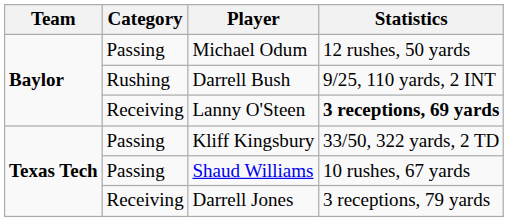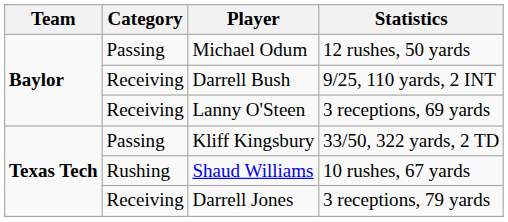(138, 80) Rushing -> (145, 80) Receiving
(411, 110) bold -> (407, 110) normal
(136, 170) Passing -> (138, 170) Rushing
